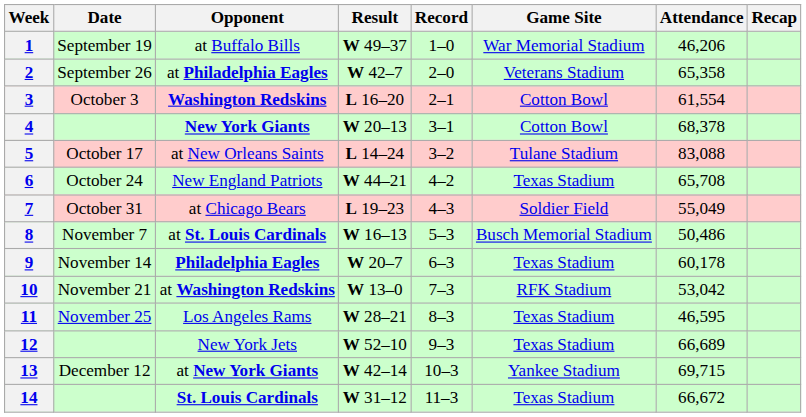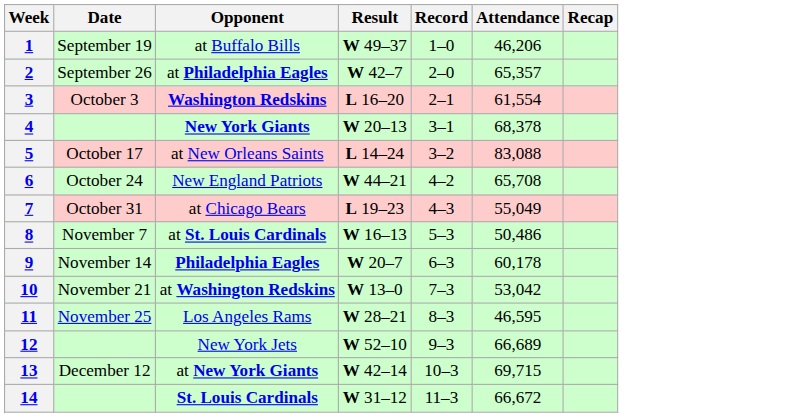- column: (564, 18)
(702, 72) 65,358 -> (518, 72) 65,357
